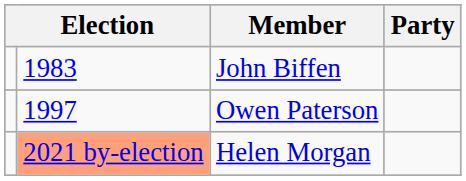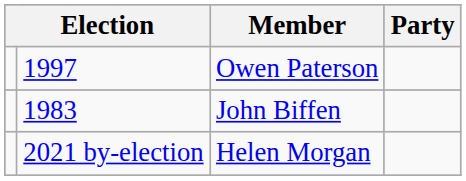rows swapped: (278, 68) <-> (297, 110)
(113, 152) lightsalmon background -> (113, 152) no background
